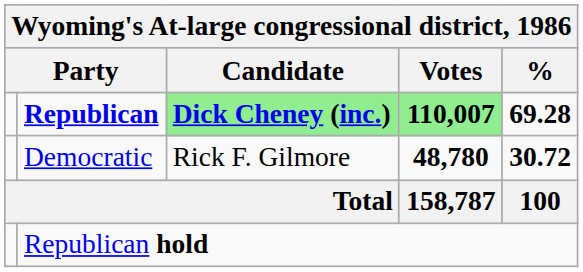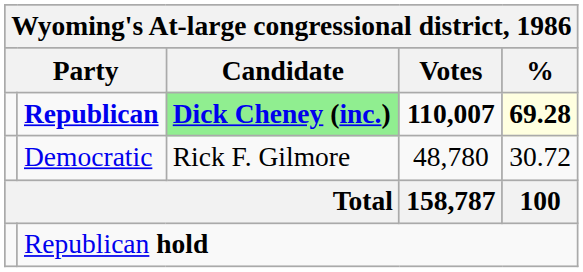(451, 113) lightgreen background -> (451, 113) no background
(540, 113) no background -> (540, 113) lightyellow background
(451, 157) bold -> (451, 157) normal
(540, 157) bold -> (540, 157) normal
